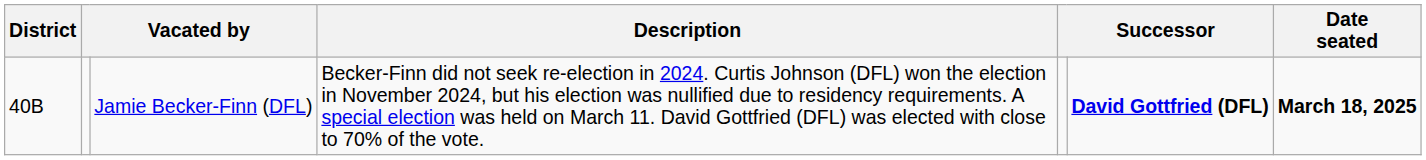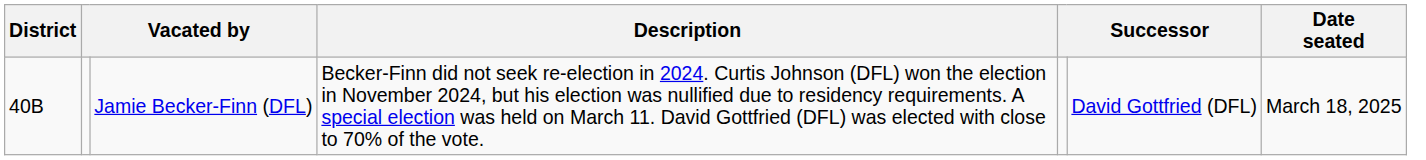(1170, 105) bold -> (1164, 105) normal
(1347, 105) bold -> (1334, 105) normal
